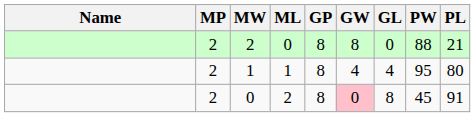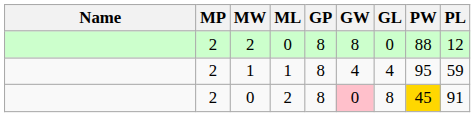(455, 44) 21 -> (455, 44) 12
(455, 71) 80 -> (455, 71) 59
(423, 97) no background -> (423, 97) gold background
